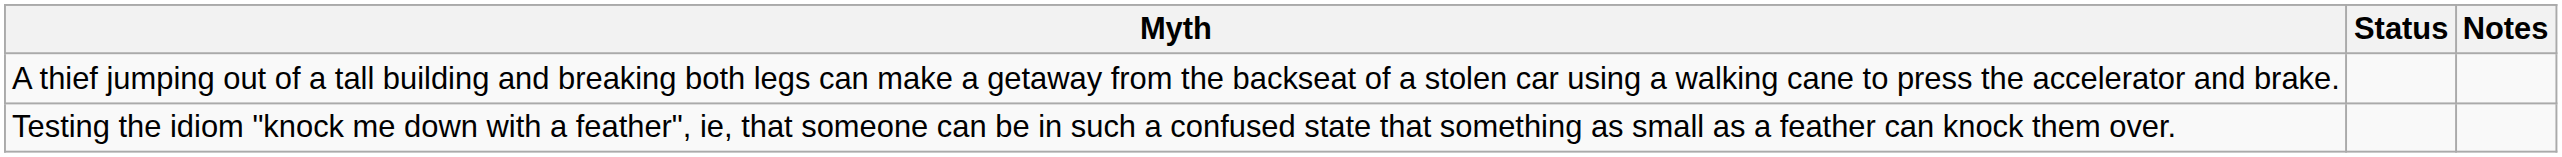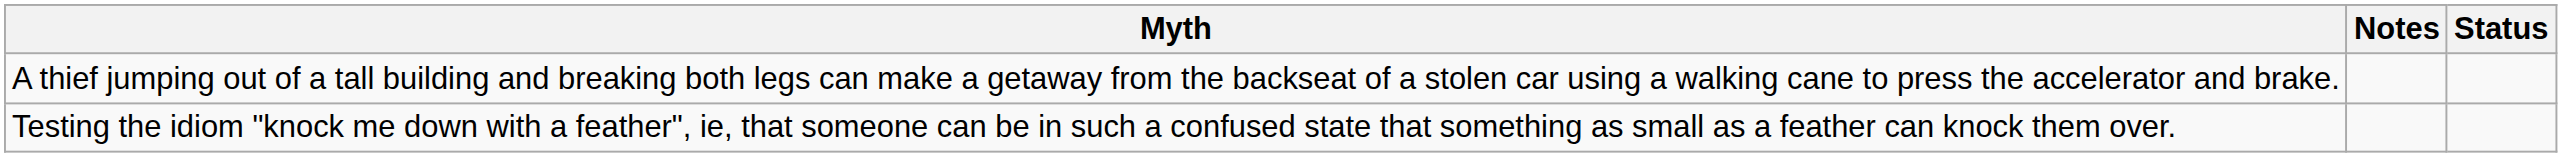columns swapped: (2401, 28) <-> (2506, 28)
